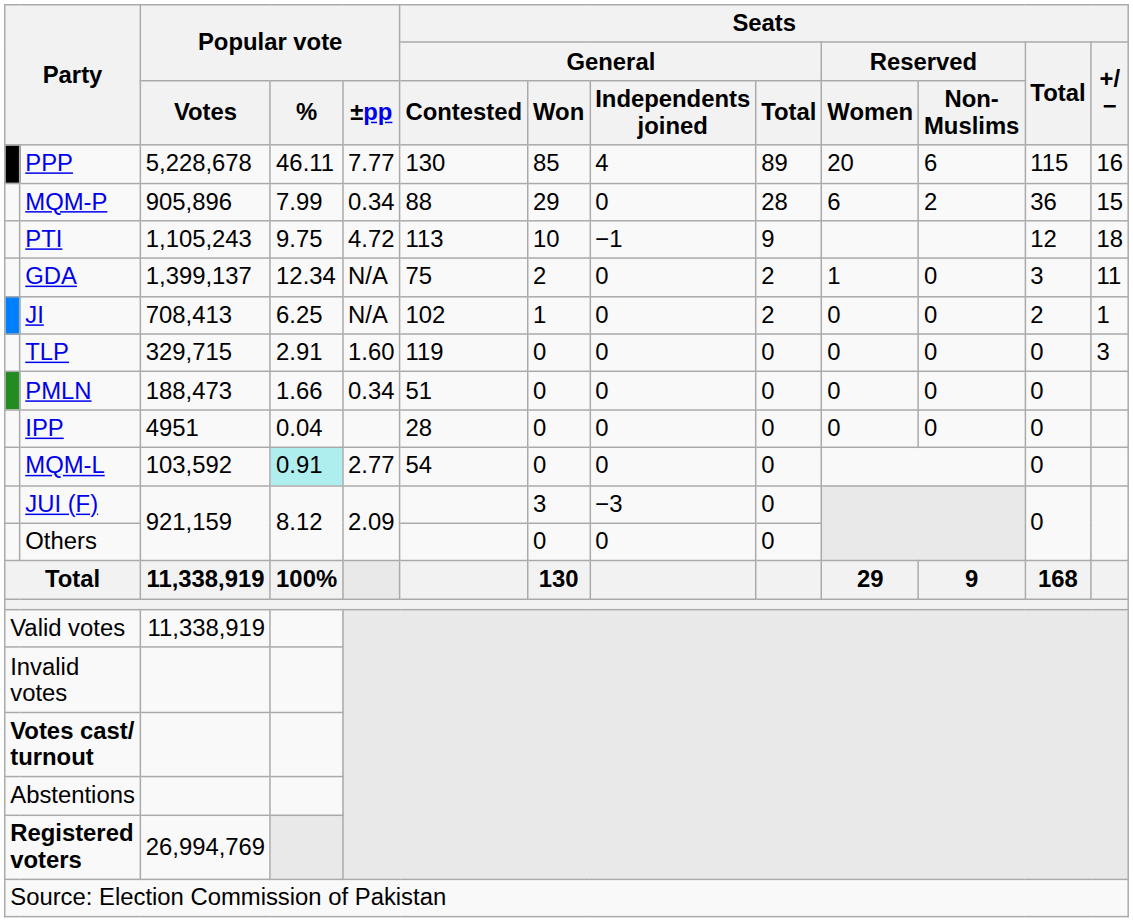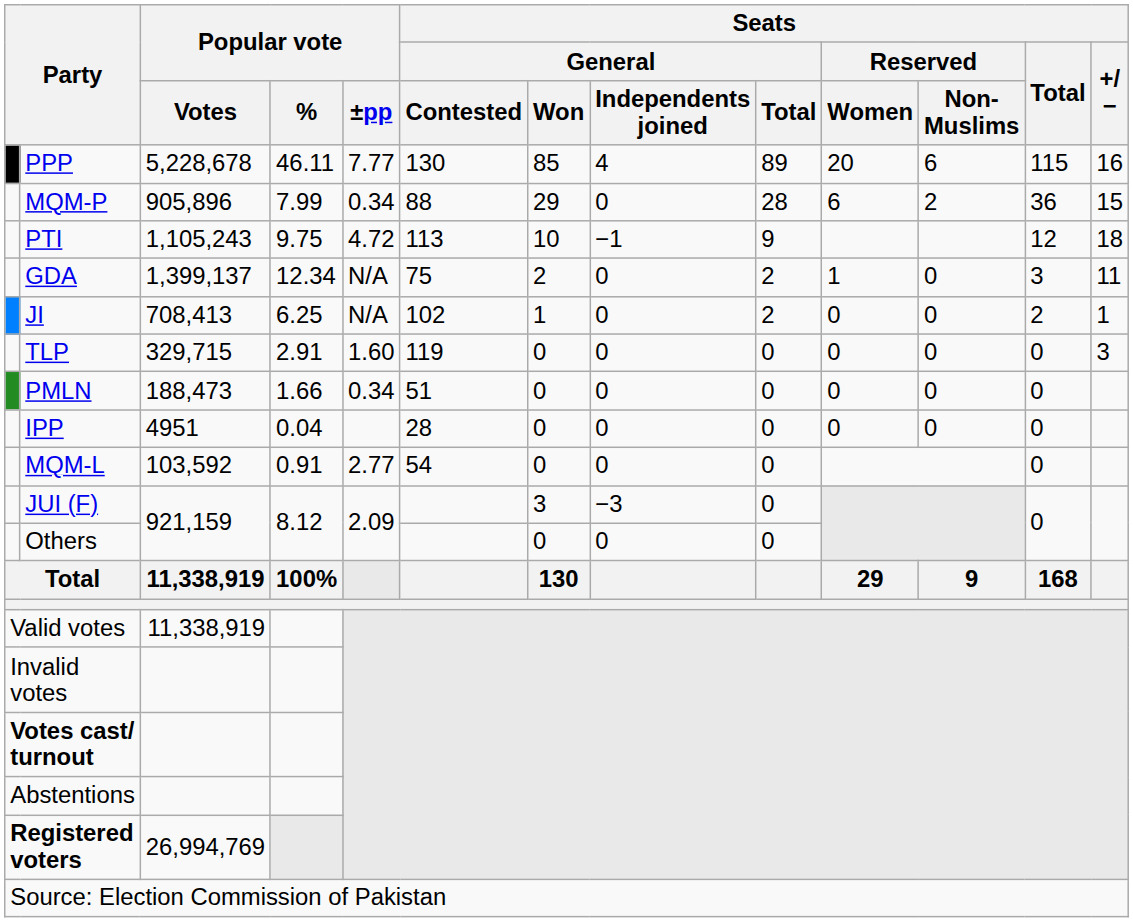(299, 466) paleturquoise background -> (299, 466) no background
